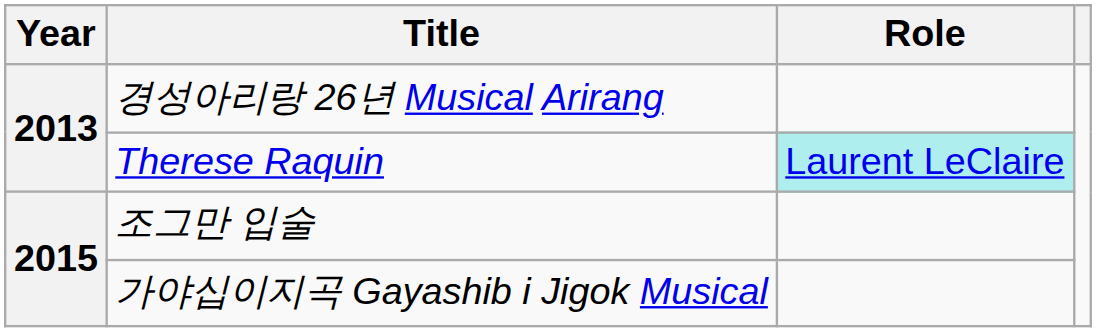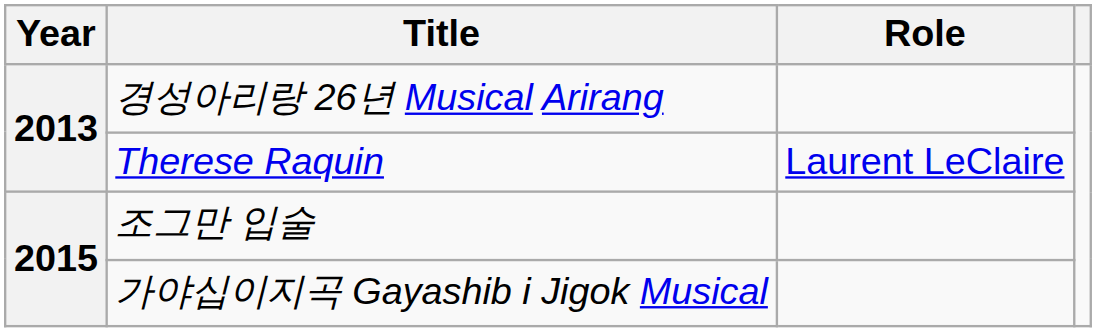(925, 161) paleturquoise background -> (925, 161) no background
